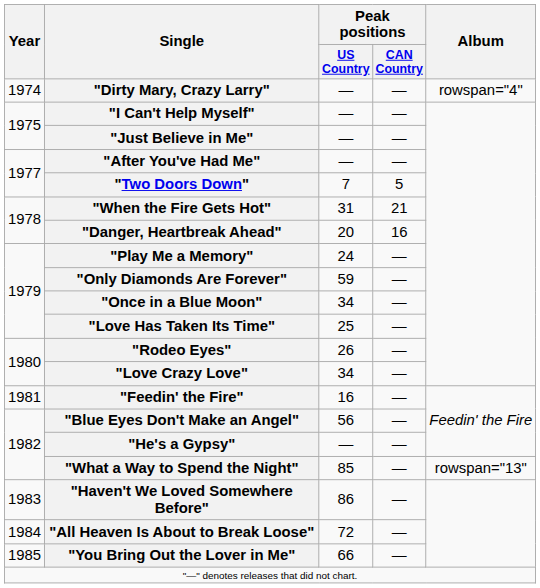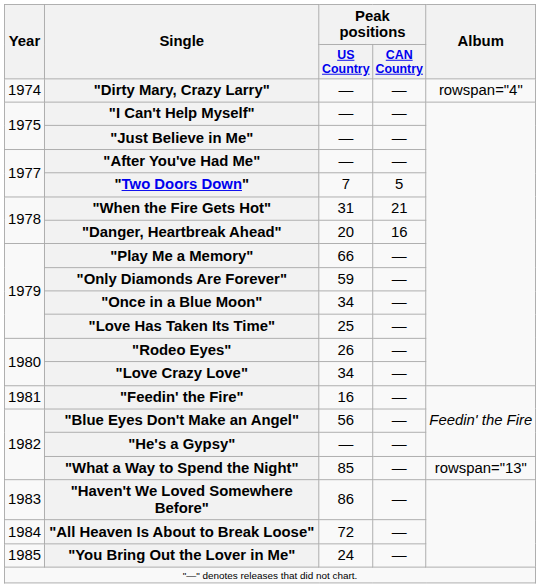(346, 255) 24 -> (346, 255) 66
(346, 555) 66 -> (346, 555) 24
